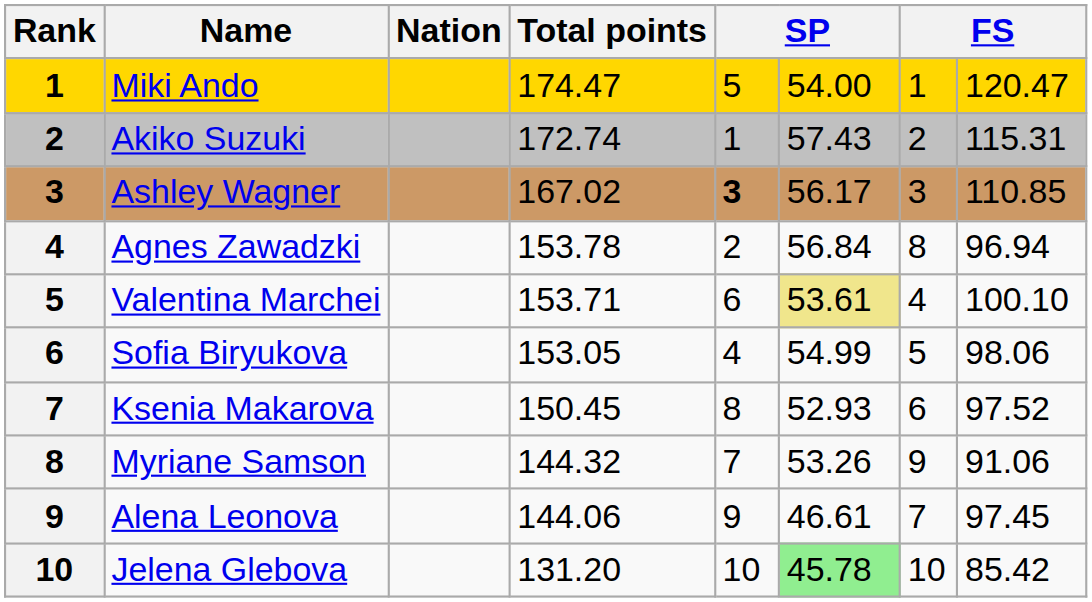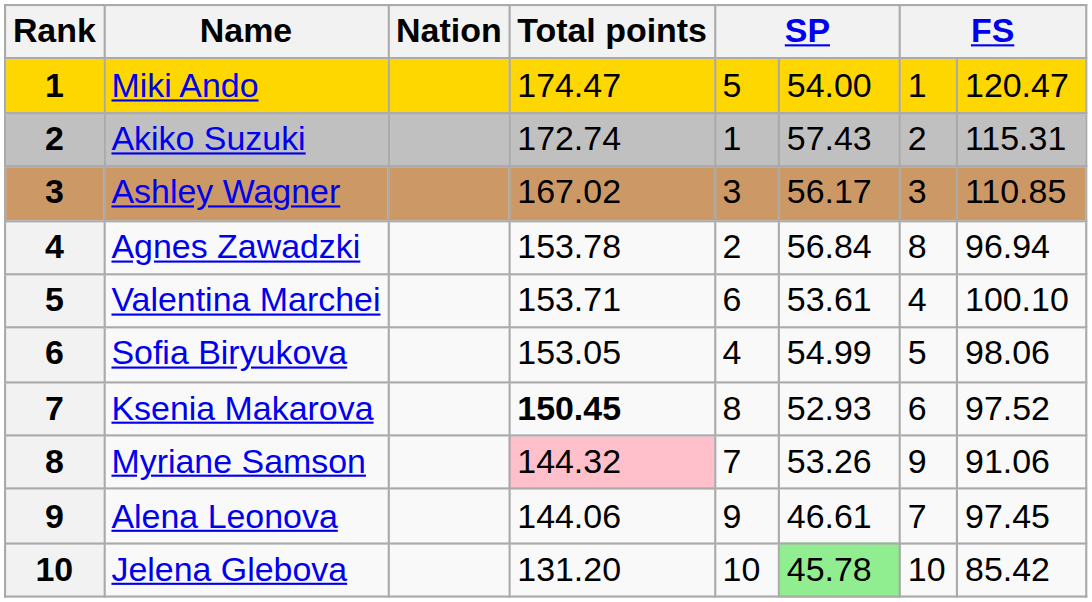(732, 192) bold -> (732, 192) normal
(829, 300) khaki background -> (829, 300) no background
(569, 407) normal -> (569, 407) bold
(569, 461) no background -> (569, 461) pink background
